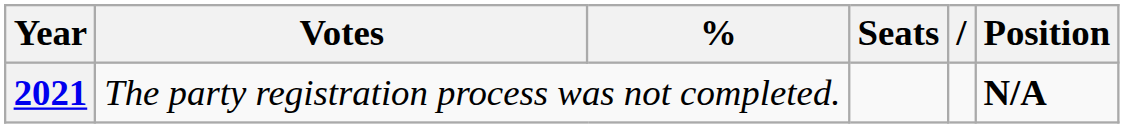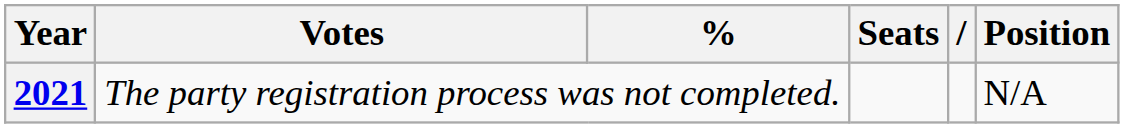(1015, 92) bold -> (1015, 92) normal
